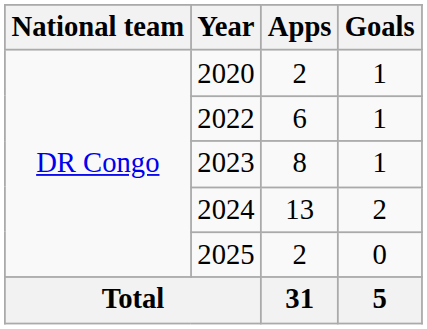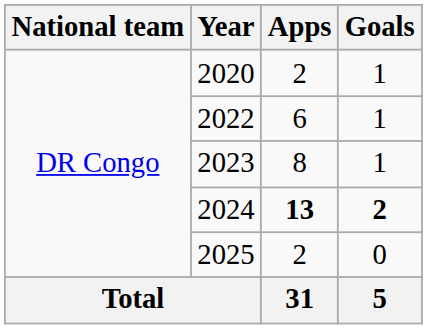(300, 208) normal -> (300, 208) bold
(380, 208) normal -> (380, 208) bold
